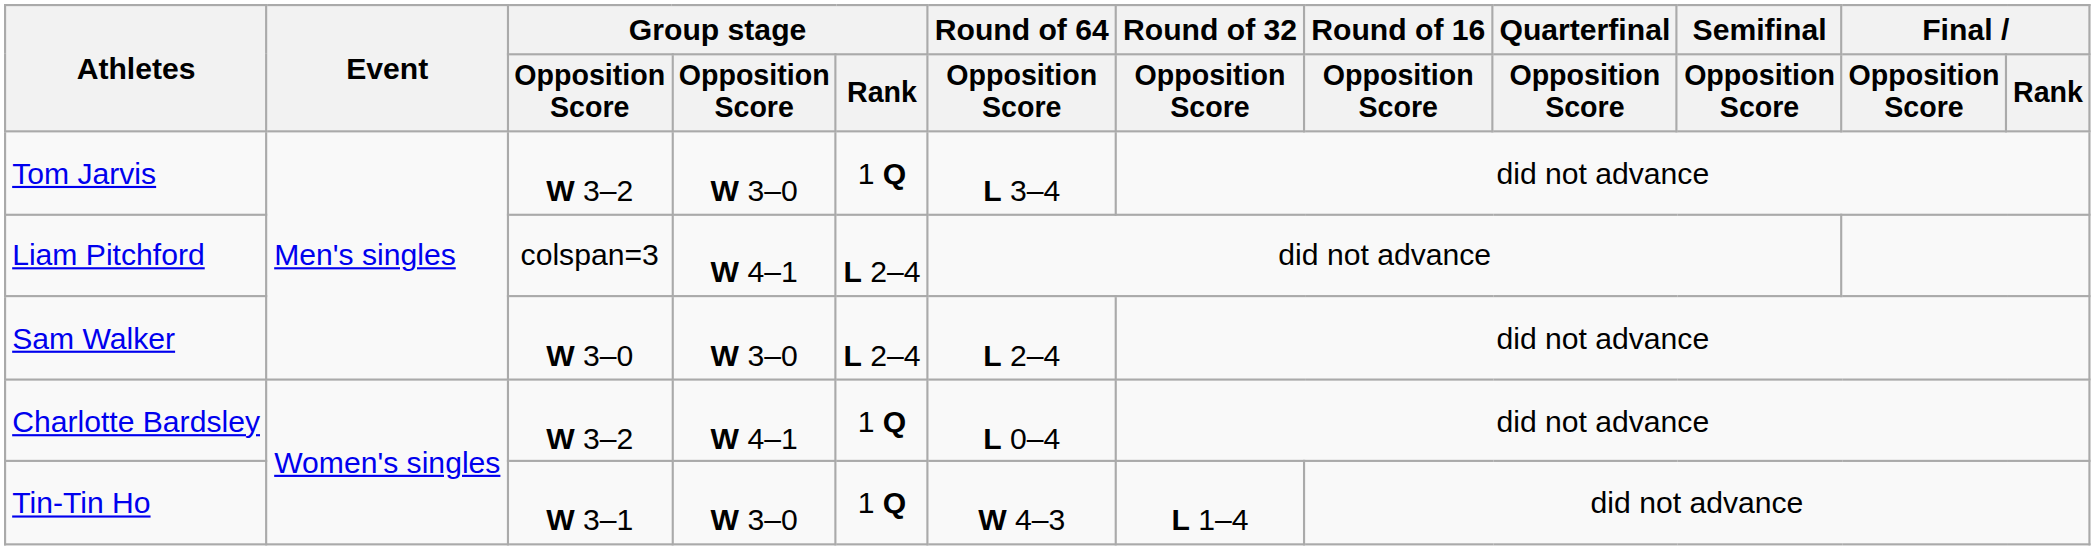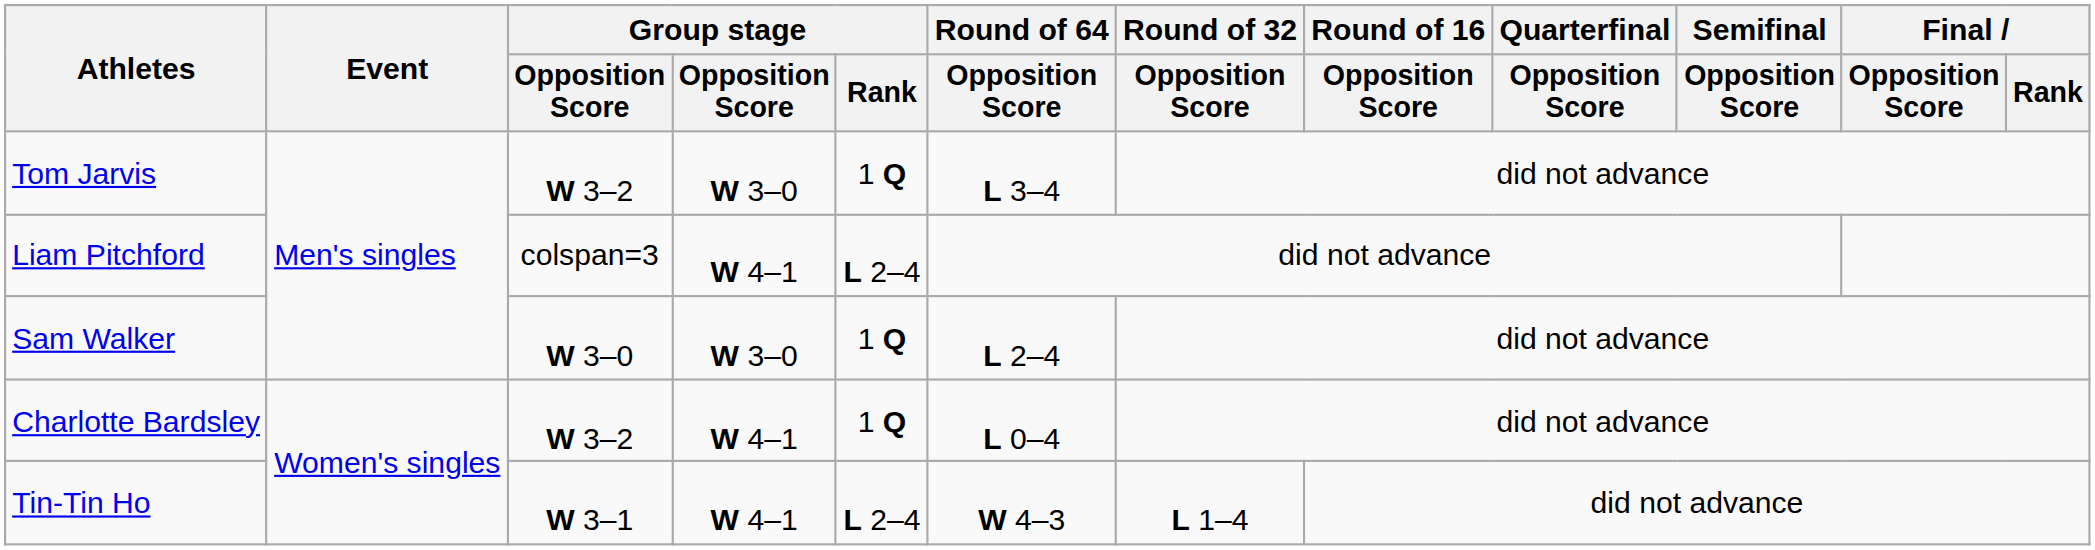(882, 355) L 2–4 -> (882, 338) 1 Q
(754, 520) W 3–0 -> (754, 520) W 4–1
(882, 503) 1 Q -> (882, 520) L 2–4
